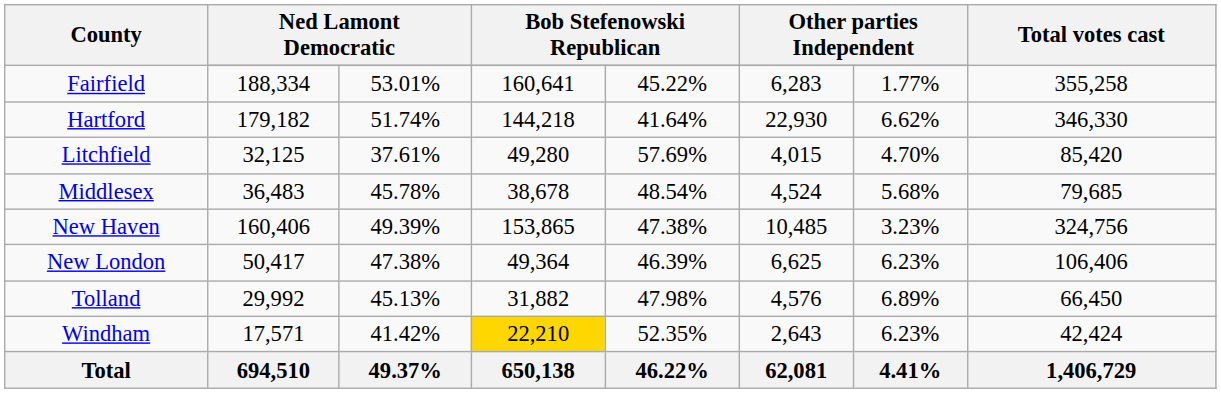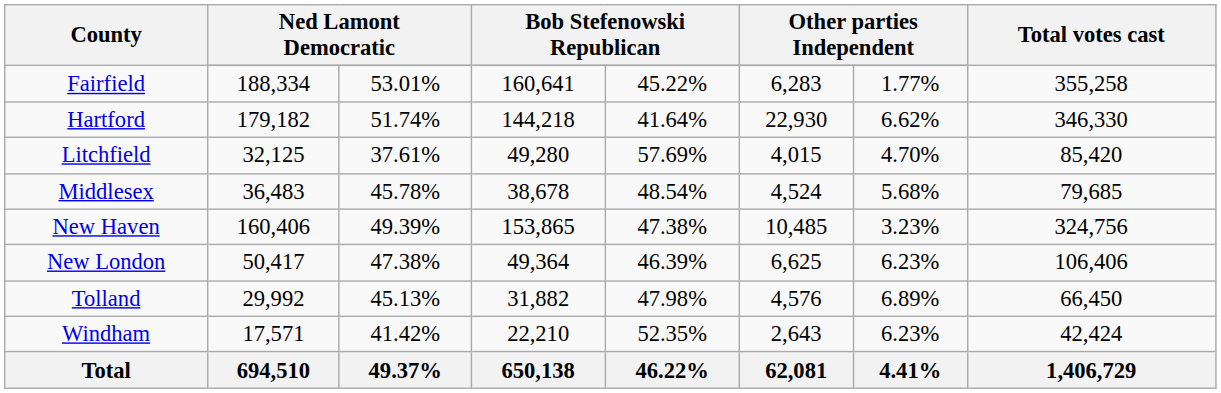(538, 333) gold background -> (538, 333) no background
